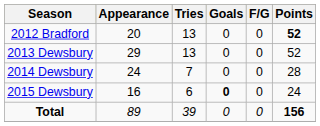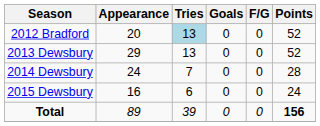(189, 33) no background -> (189, 33) lightblue background
(294, 33) bold -> (294, 33) normal
(226, 92) bold -> (226, 92) normal
